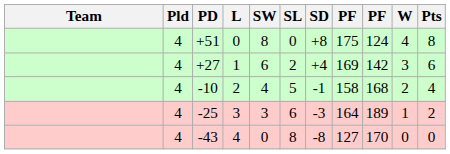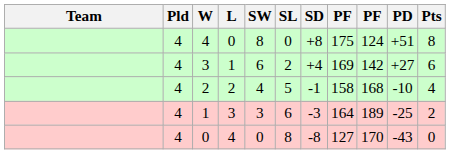columns swapped: (405, 16) <-> (208, 16)
